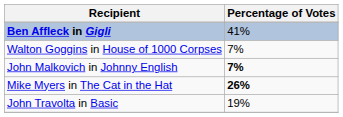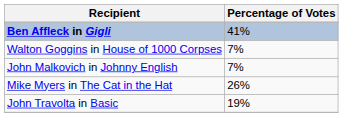(235, 67) bold -> (235, 67) normal
(238, 85) bold -> (238, 85) normal
